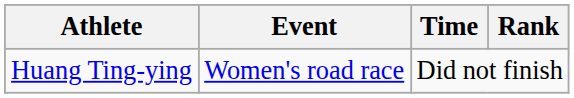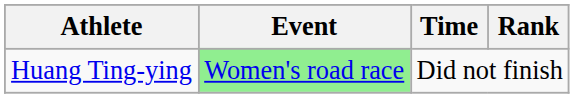(304, 70) no background -> (304, 70) lightgreen background
